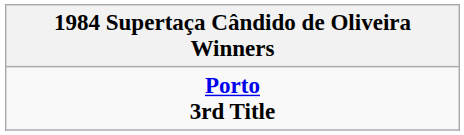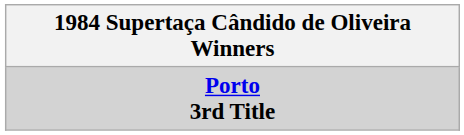(232, 98) no background -> (232, 98) lightgrey background
